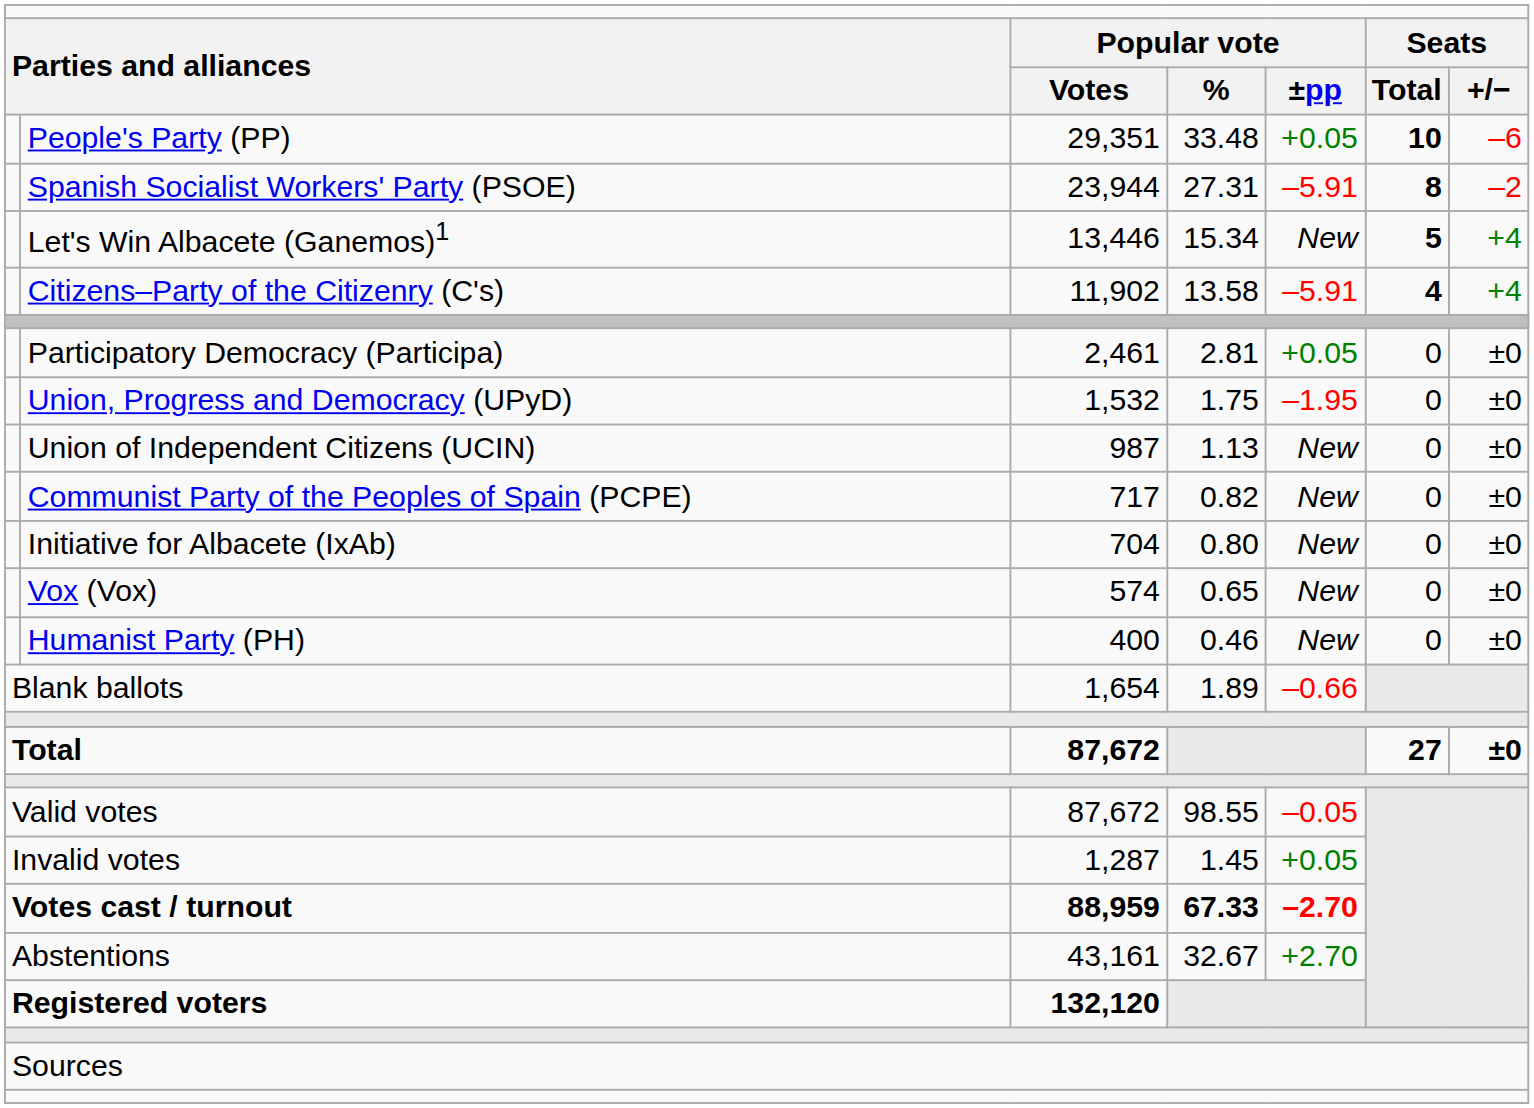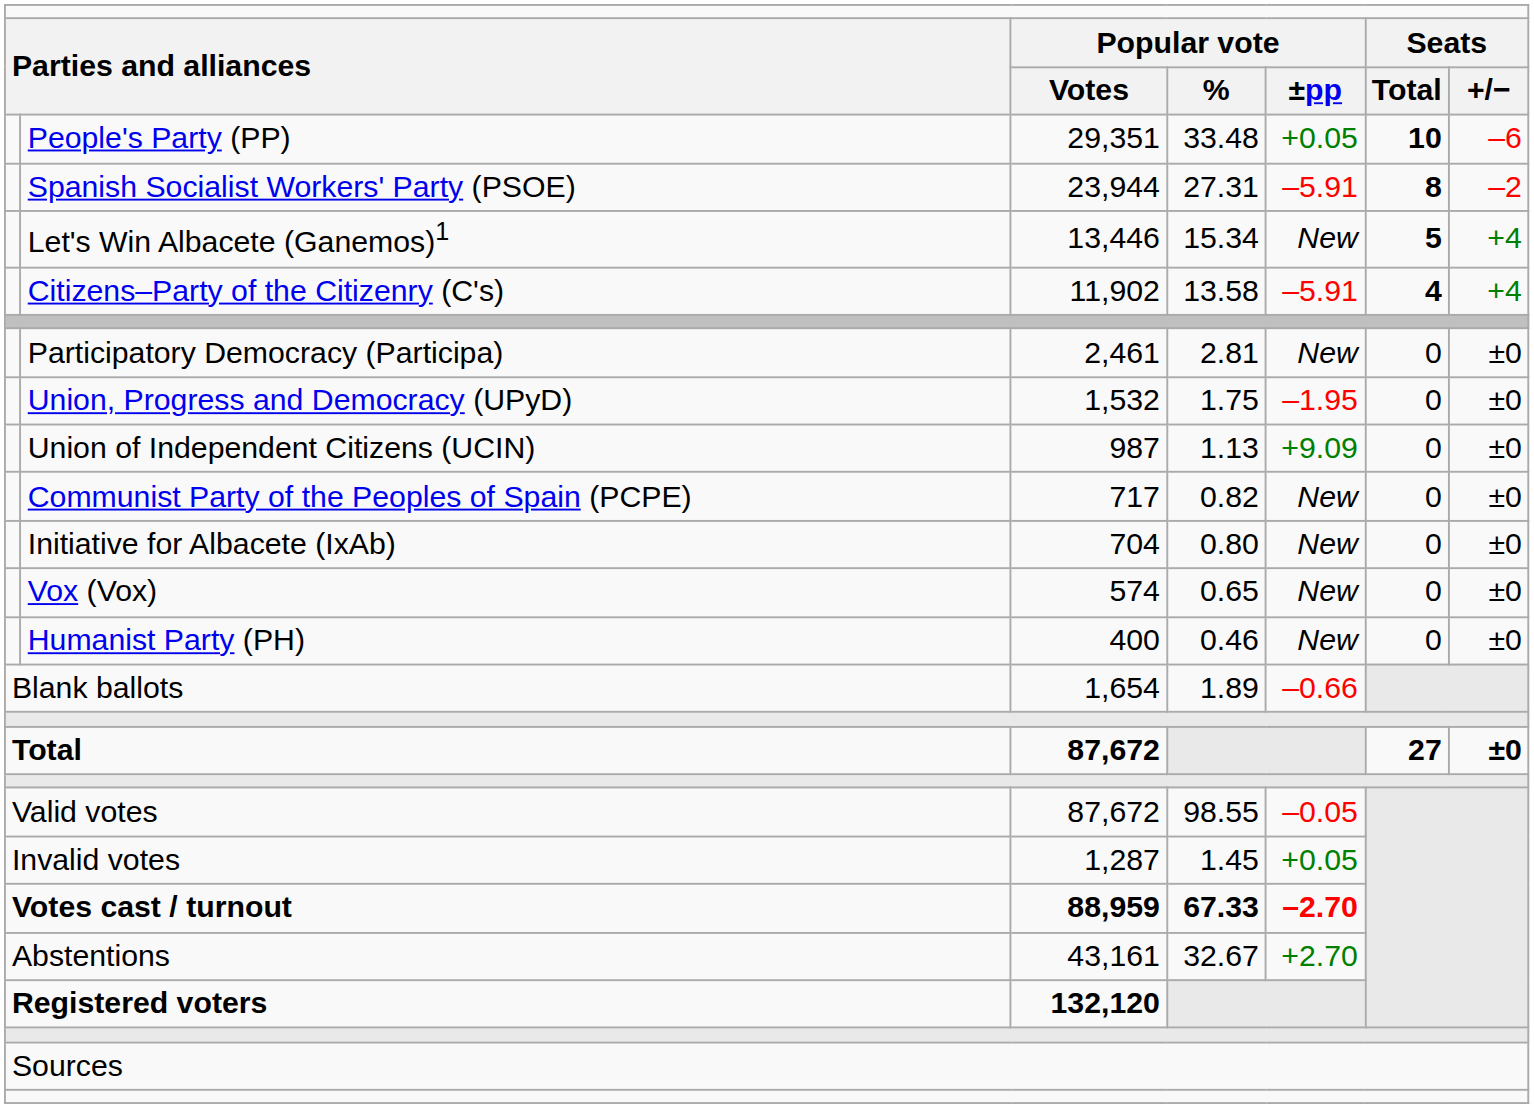(1320, 352) +0.05 -> (1328, 352) New
(1328, 448) New -> (1320, 448) +9.09
